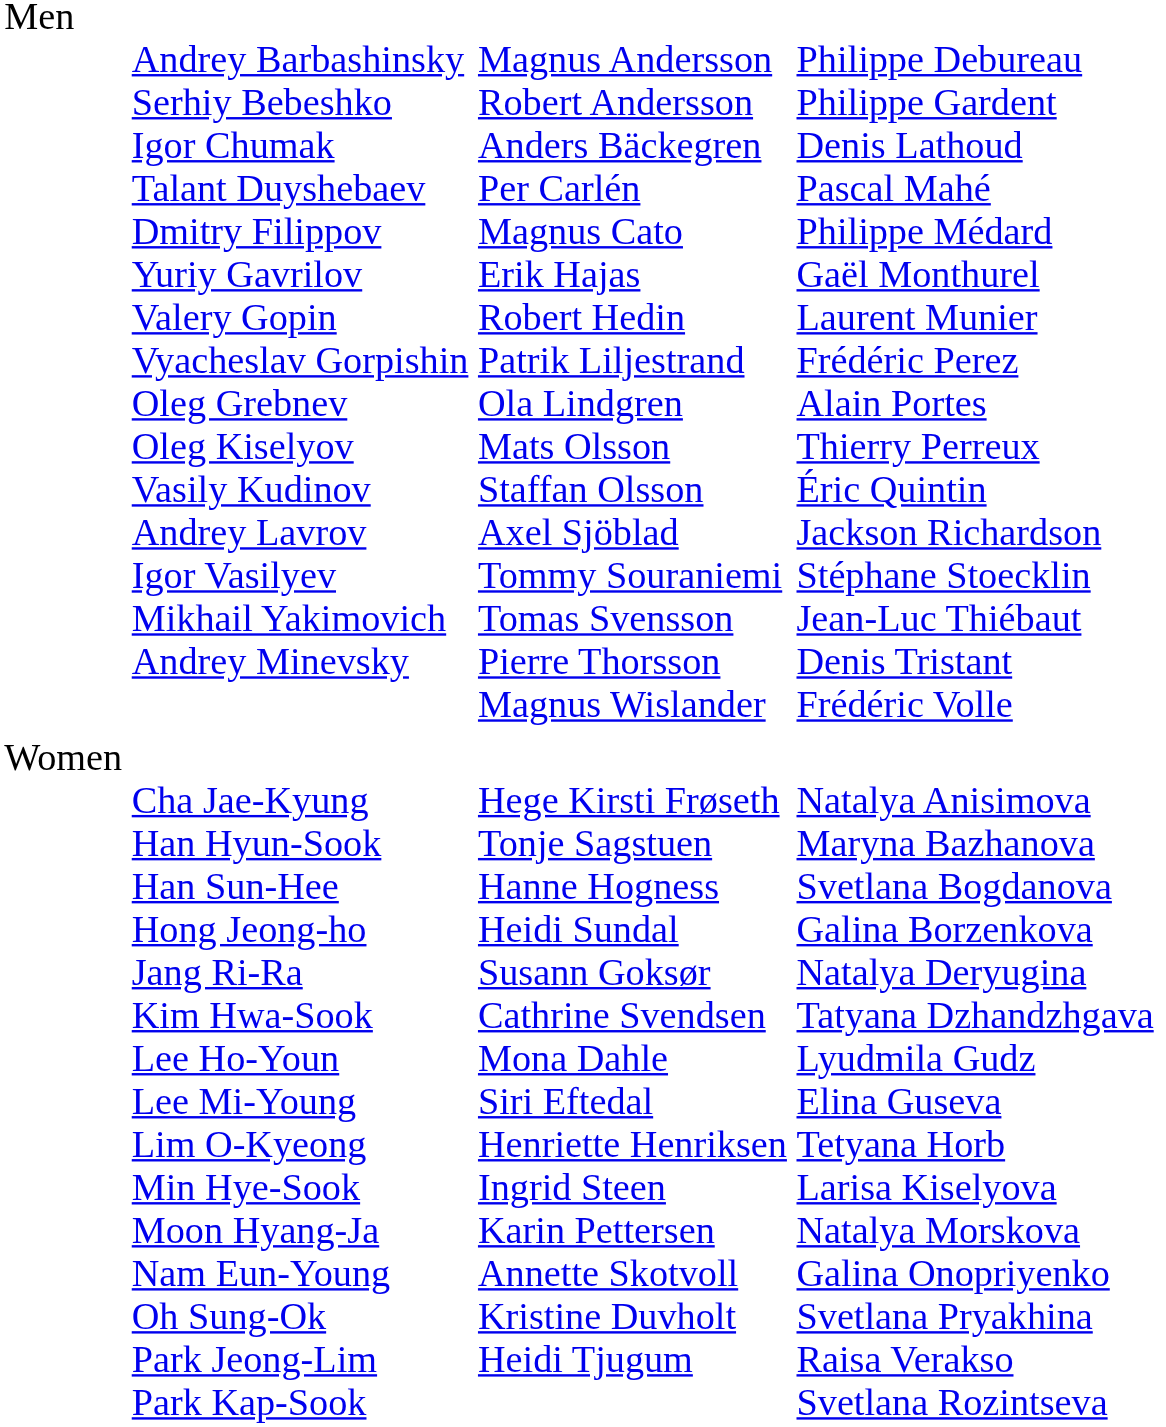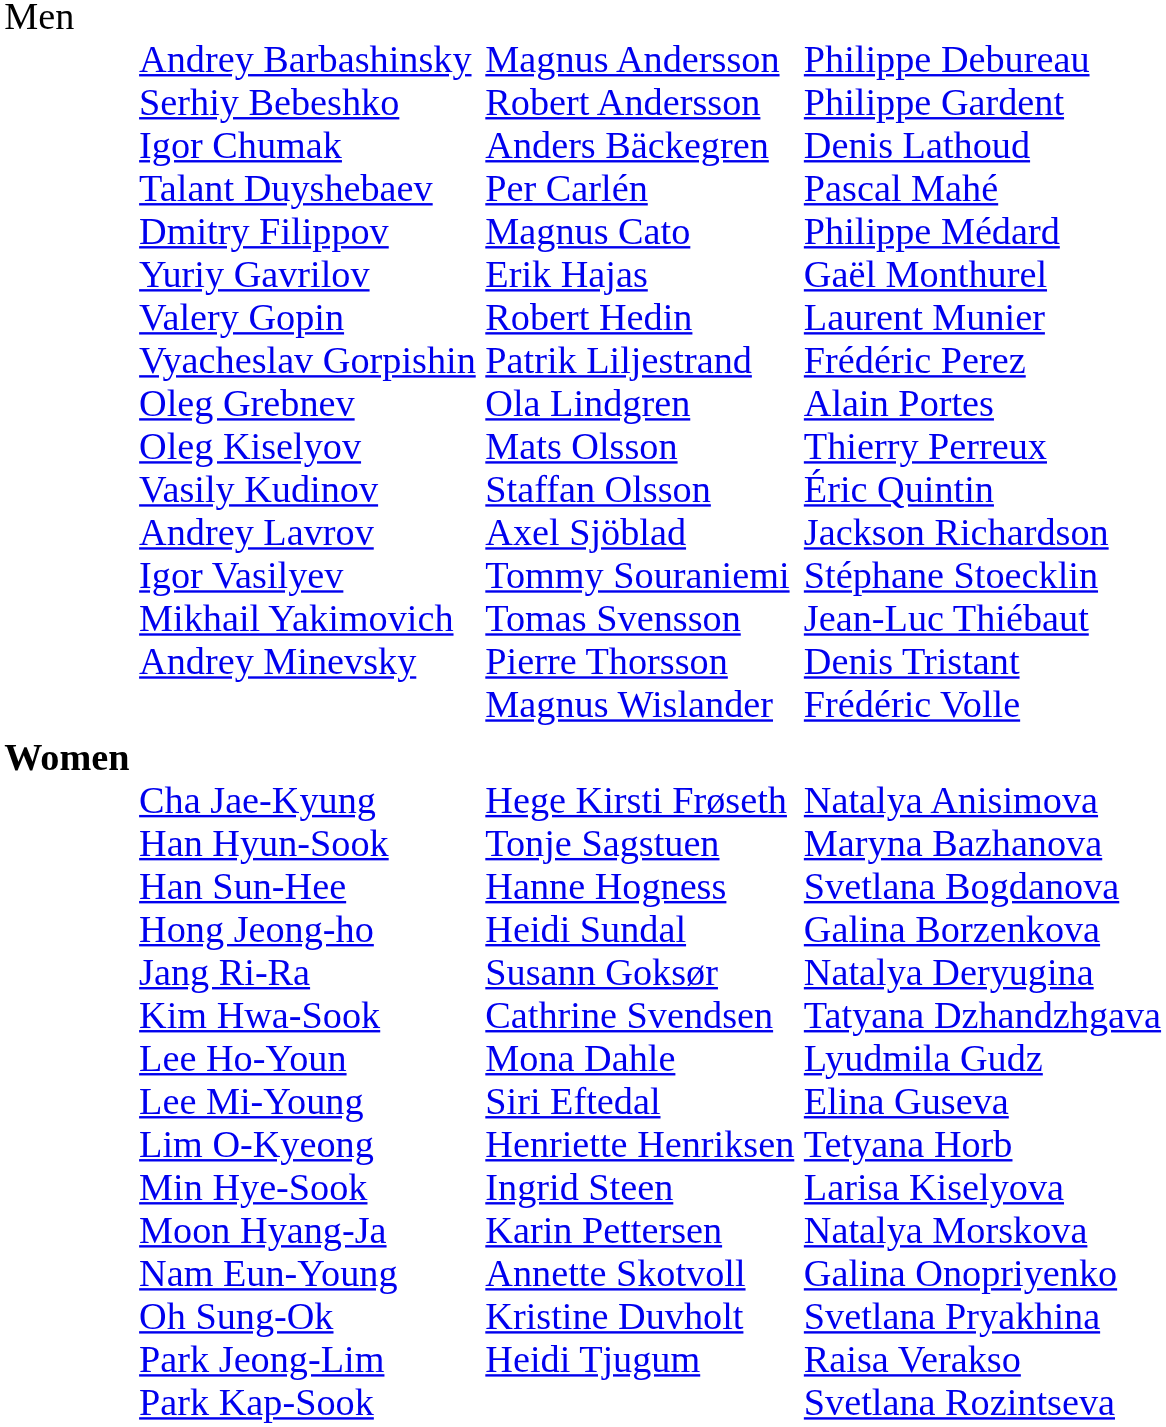(63, 756) normal -> (67, 756) bold
